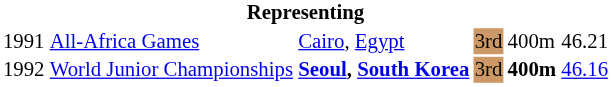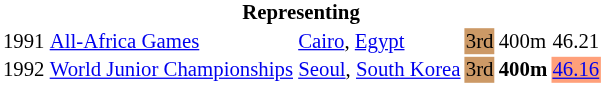(384, 69) bold -> (379, 69) normal
(585, 69) no background -> (576, 69) lightsalmon background
